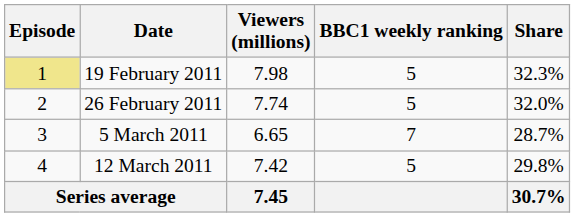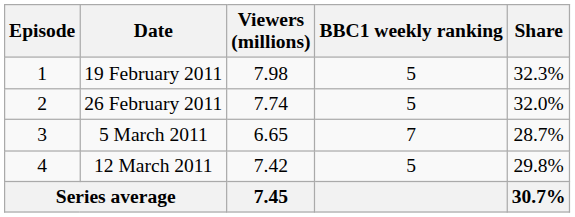(42, 72) khaki background -> (42, 72) no background
